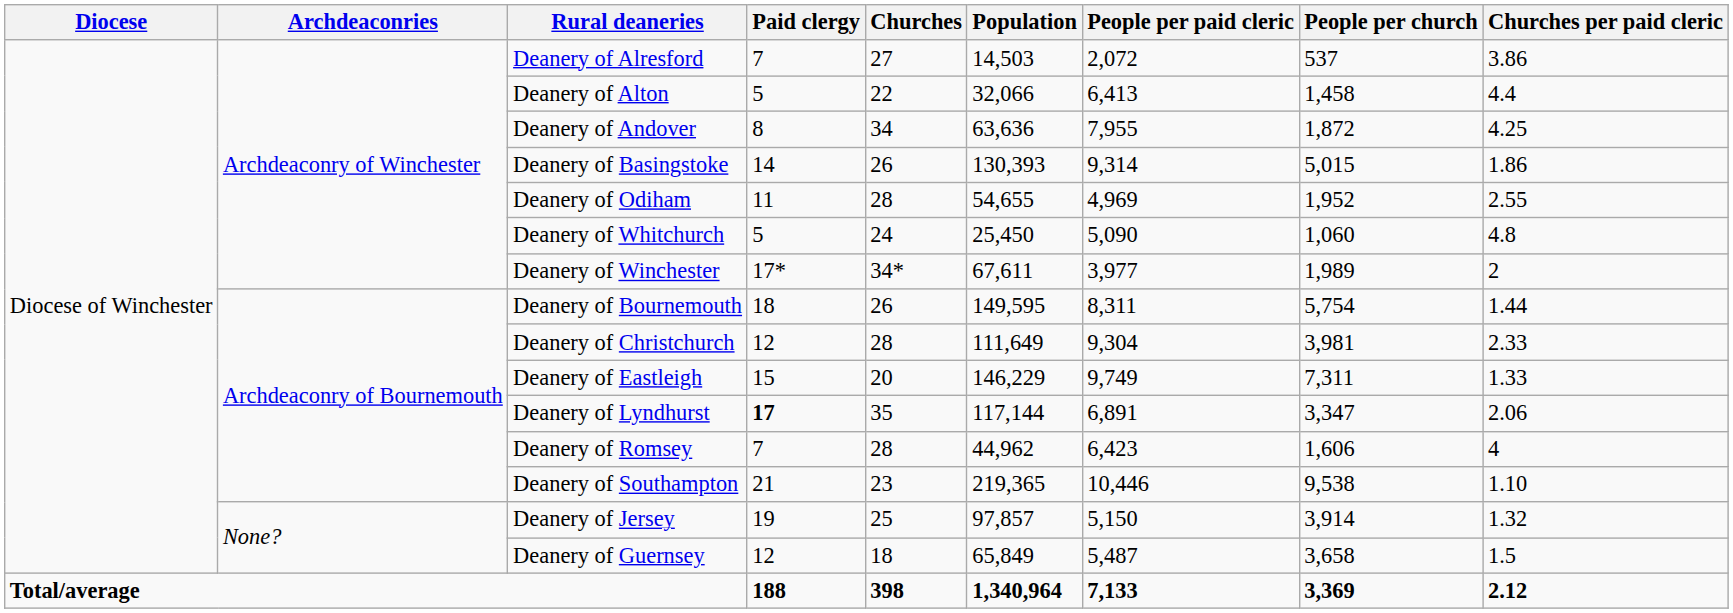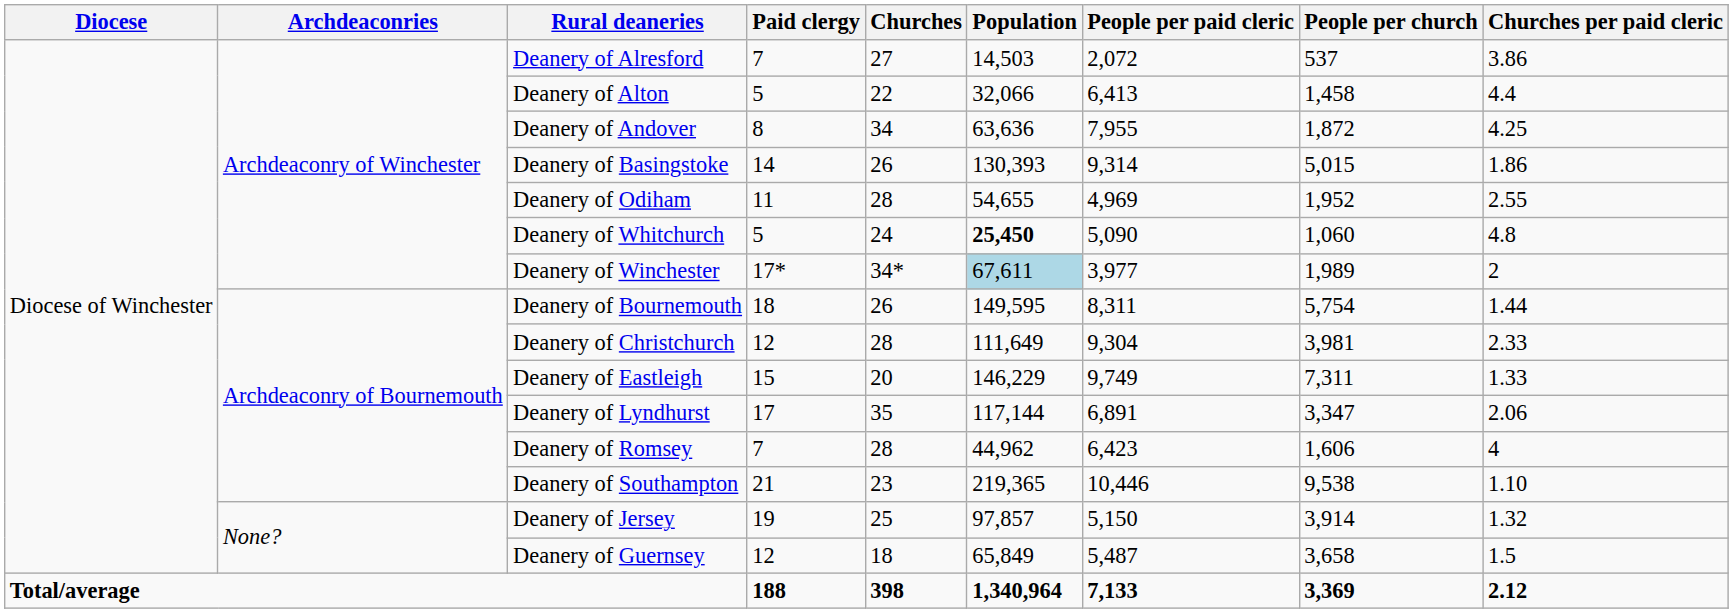(1003, 235) normal -> (1003, 235) bold
(1003, 270) no background -> (1003, 270) lightblue background
(764, 413) bold -> (764, 413) normal
